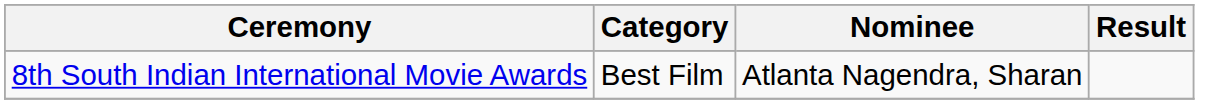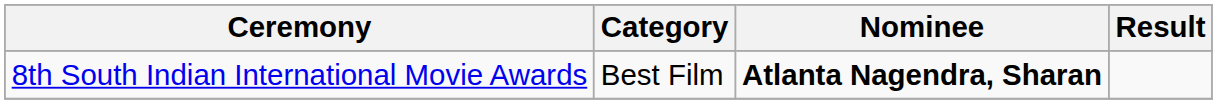(912, 74) normal -> (922, 74) bold
